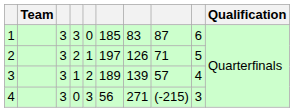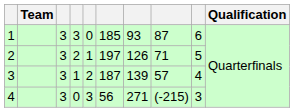(134, 35) 83 -> (134, 35) 93
(110, 76) 189 -> (110, 76) 187
